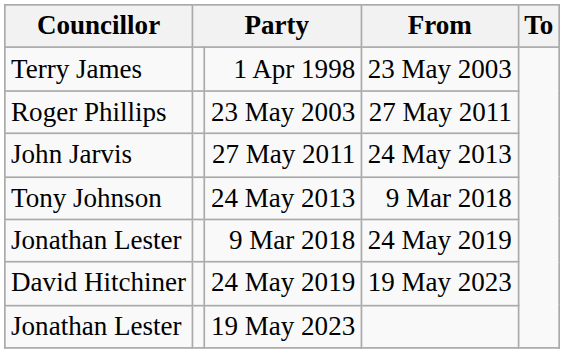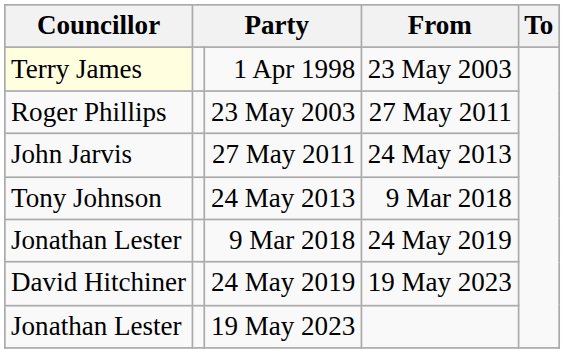(77, 68) no background -> (77, 68) lightyellow background
